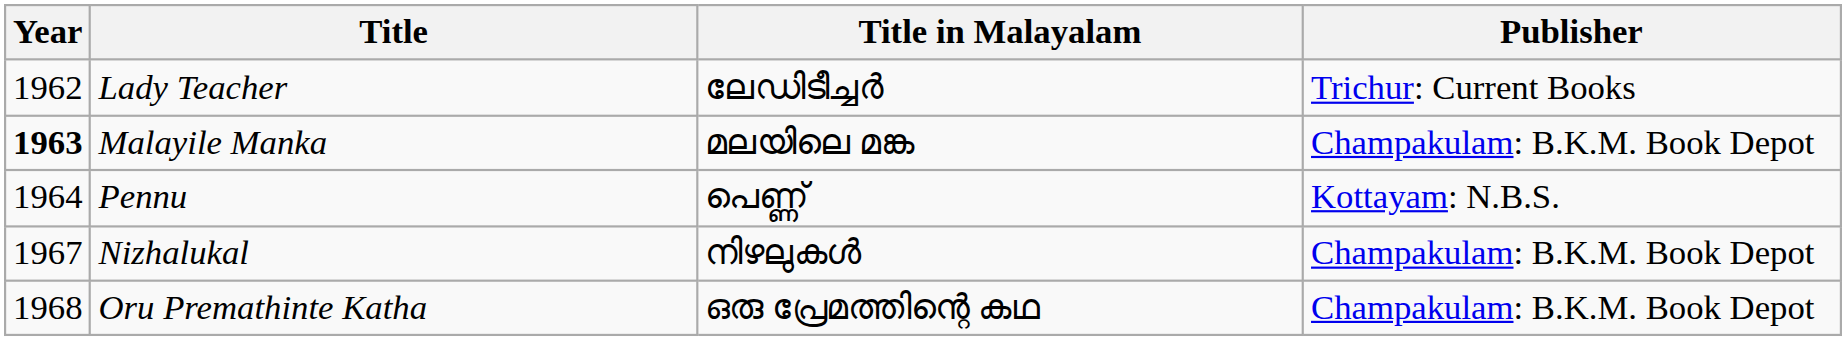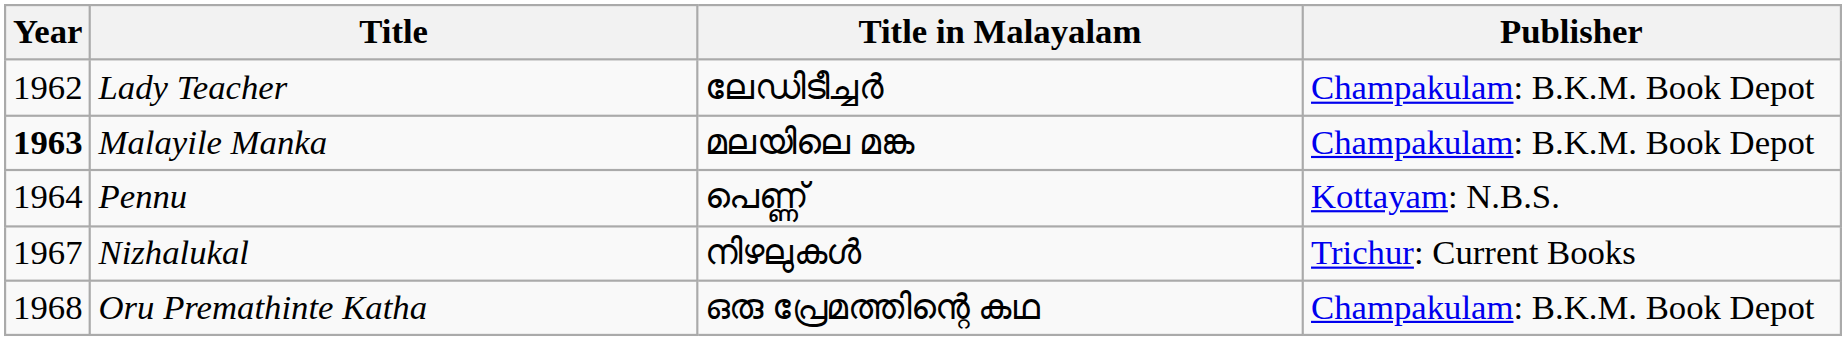(1473, 87) Trichur: Current Books -> (1563, 87) Champakulam: B.K.M. Book Depot
(1563, 252) Champakulam: B.K.M. Book Depot -> (1473, 252) Trichur: Current Books
